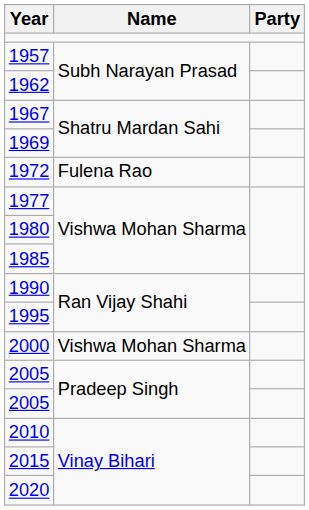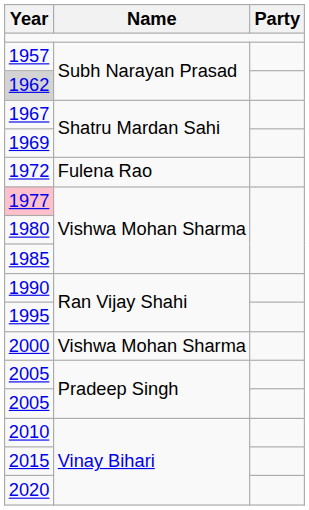(29, 85) no background -> (29, 85) lightgrey background
(29, 200) no background -> (29, 200) pink background
